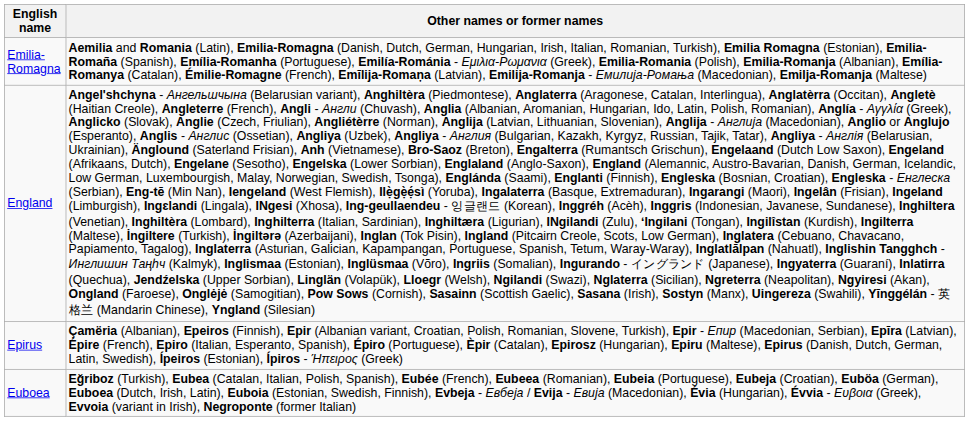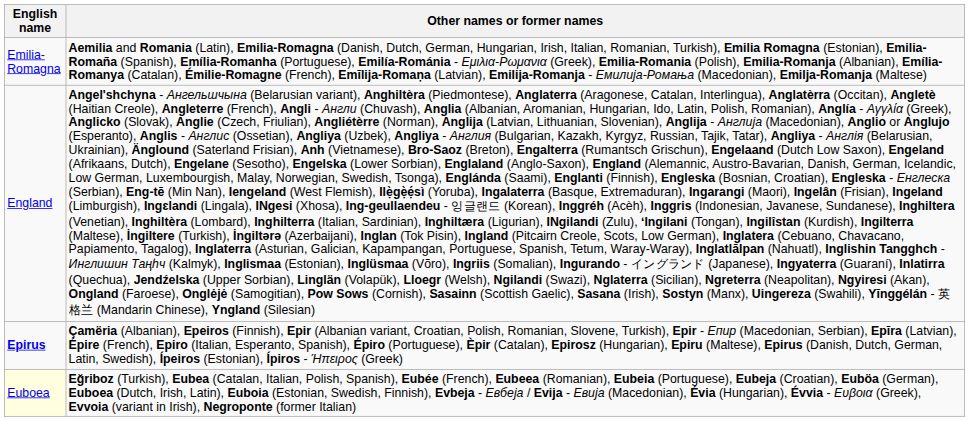(25, 345) normal -> (26, 345) bold
(28, 392) no background -> (28, 392) lightyellow background
